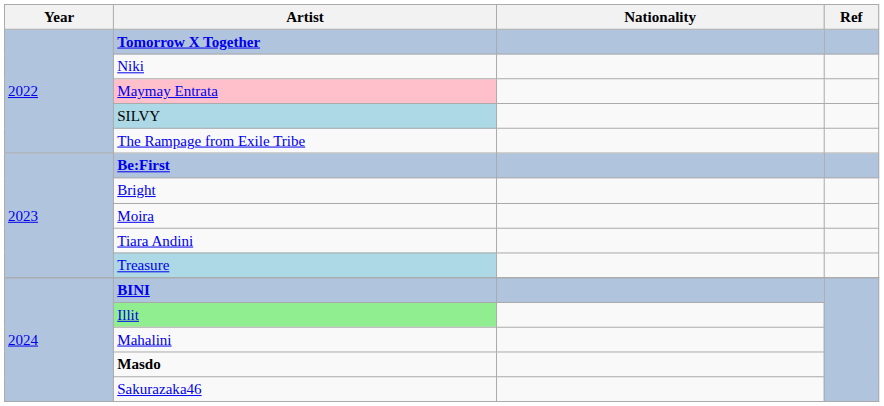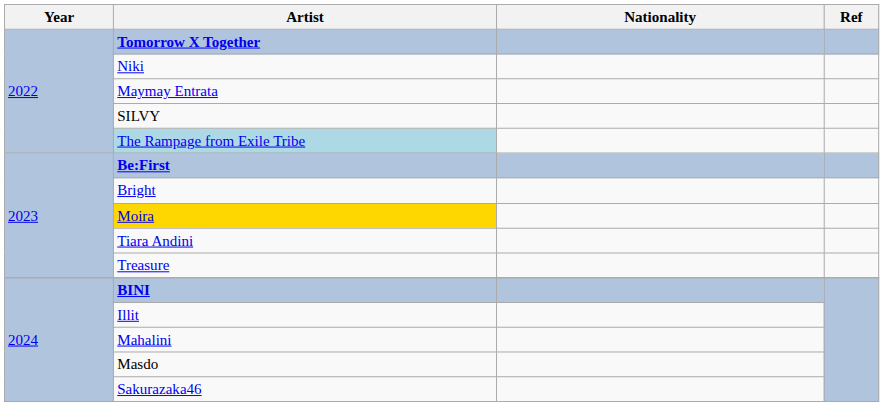(168, 91) pink background -> (168, 91) no background
(139, 116) lightblue background -> (139, 116) no background
(211, 141) no background -> (211, 141) lightblue background
(136, 215) no background -> (136, 215) gold background
(143, 265) lightblue background -> (143, 265) no background
(128, 314) lightgreen background -> (128, 314) no background
(139, 364) bold -> (138, 364) normal
